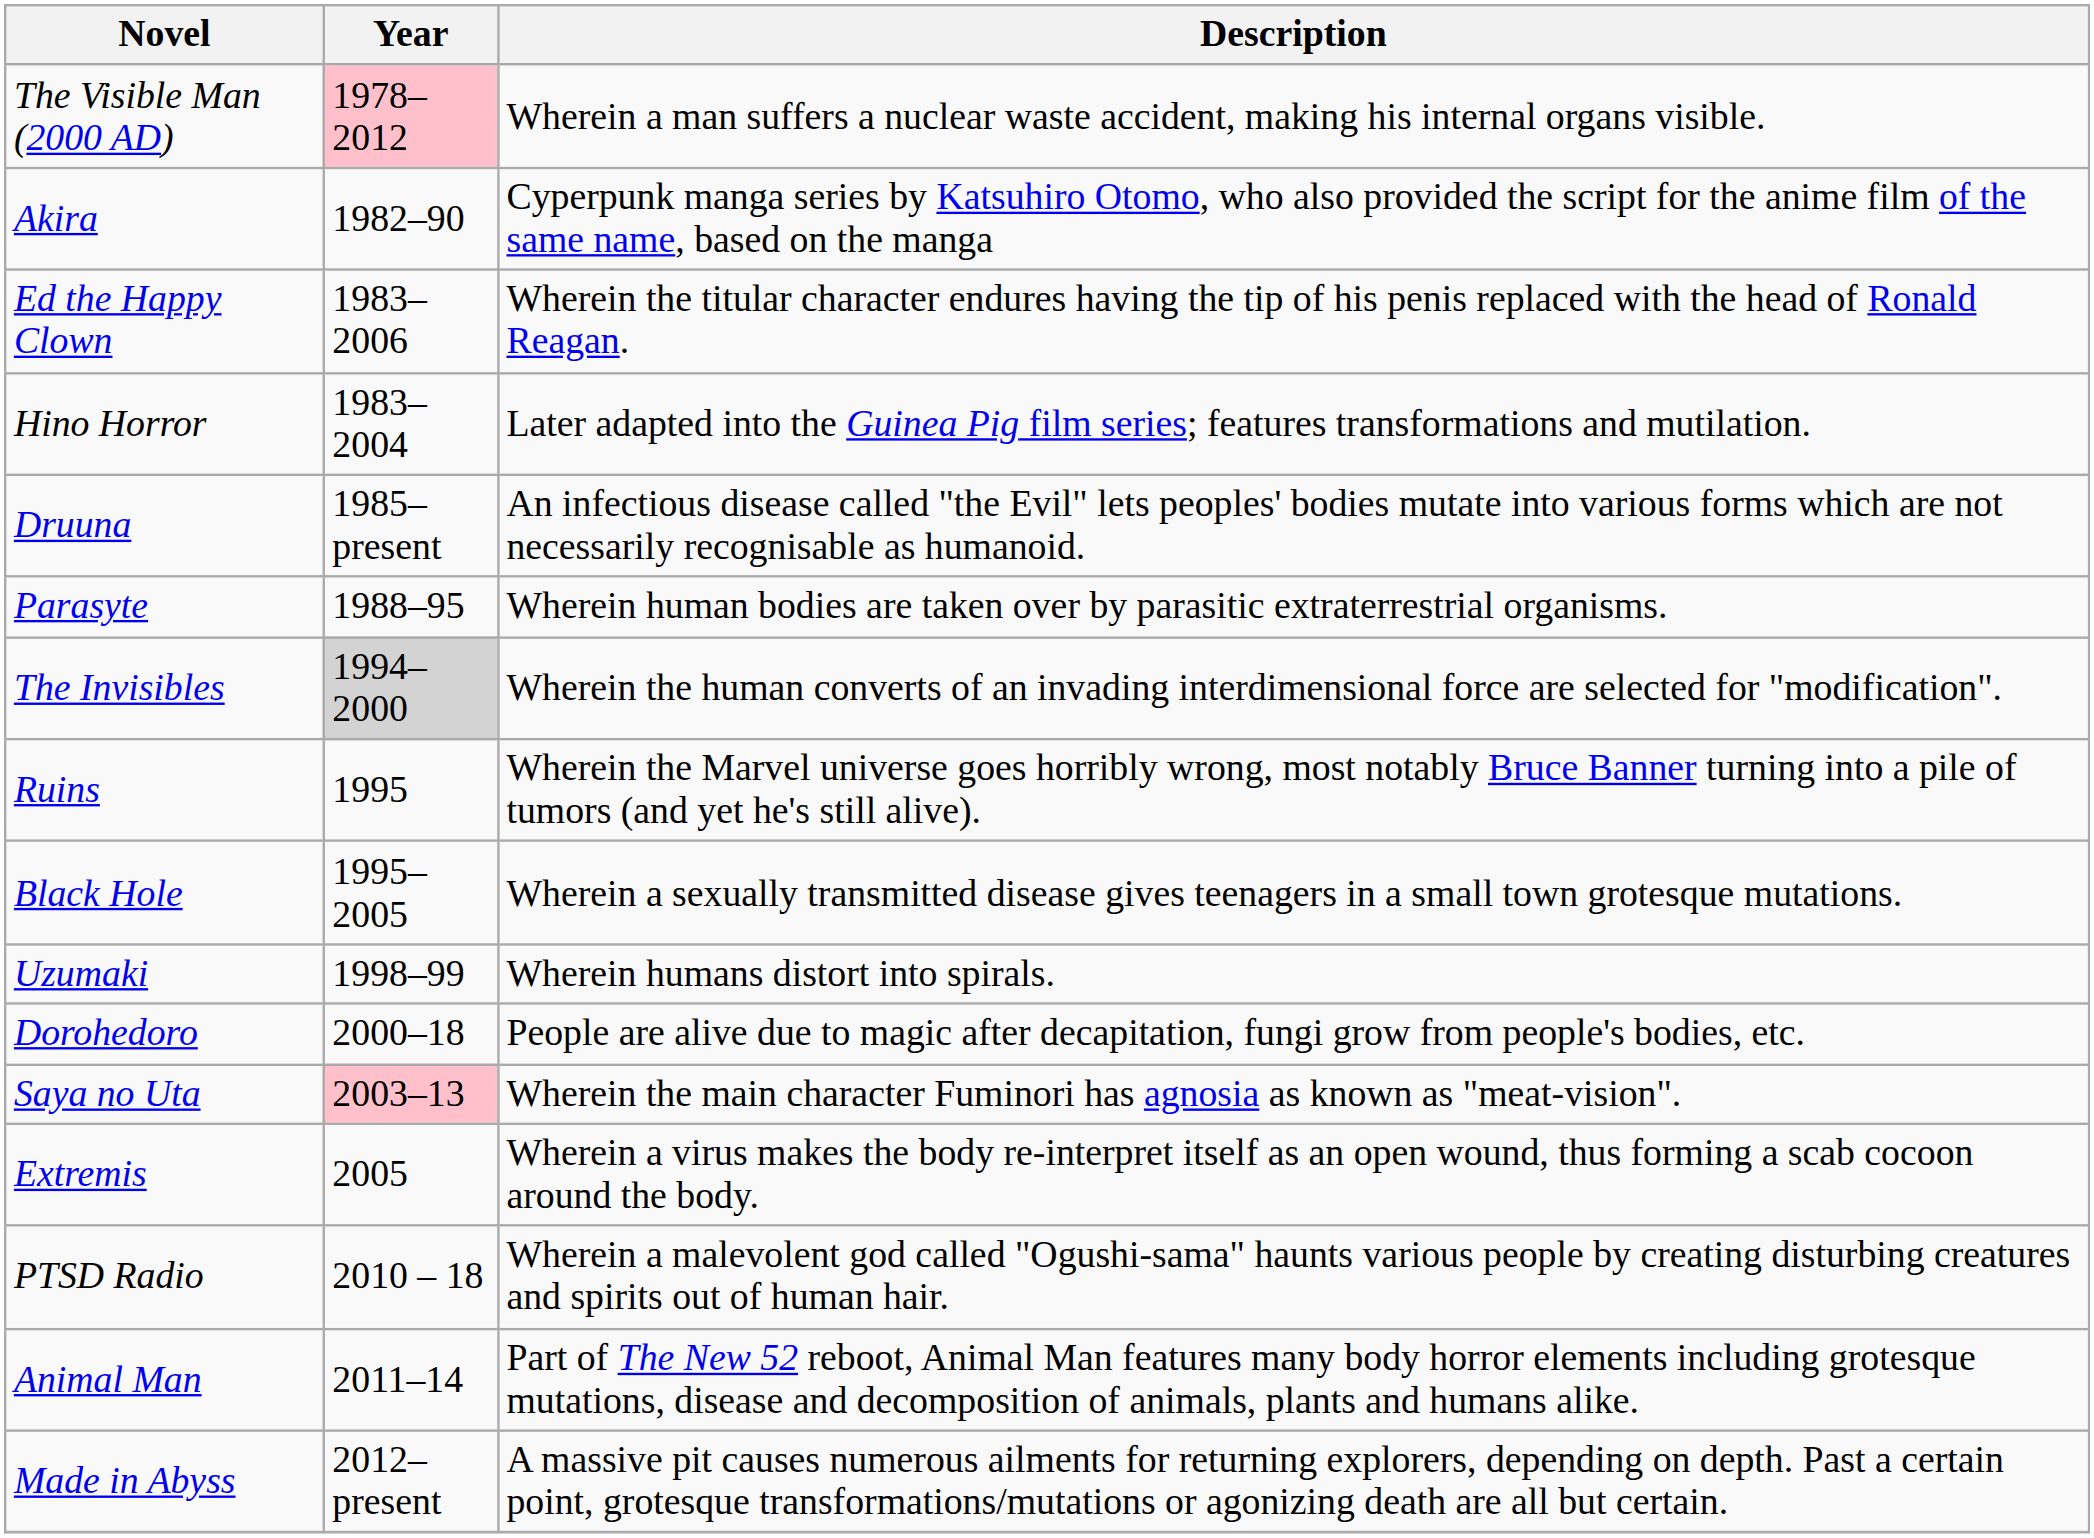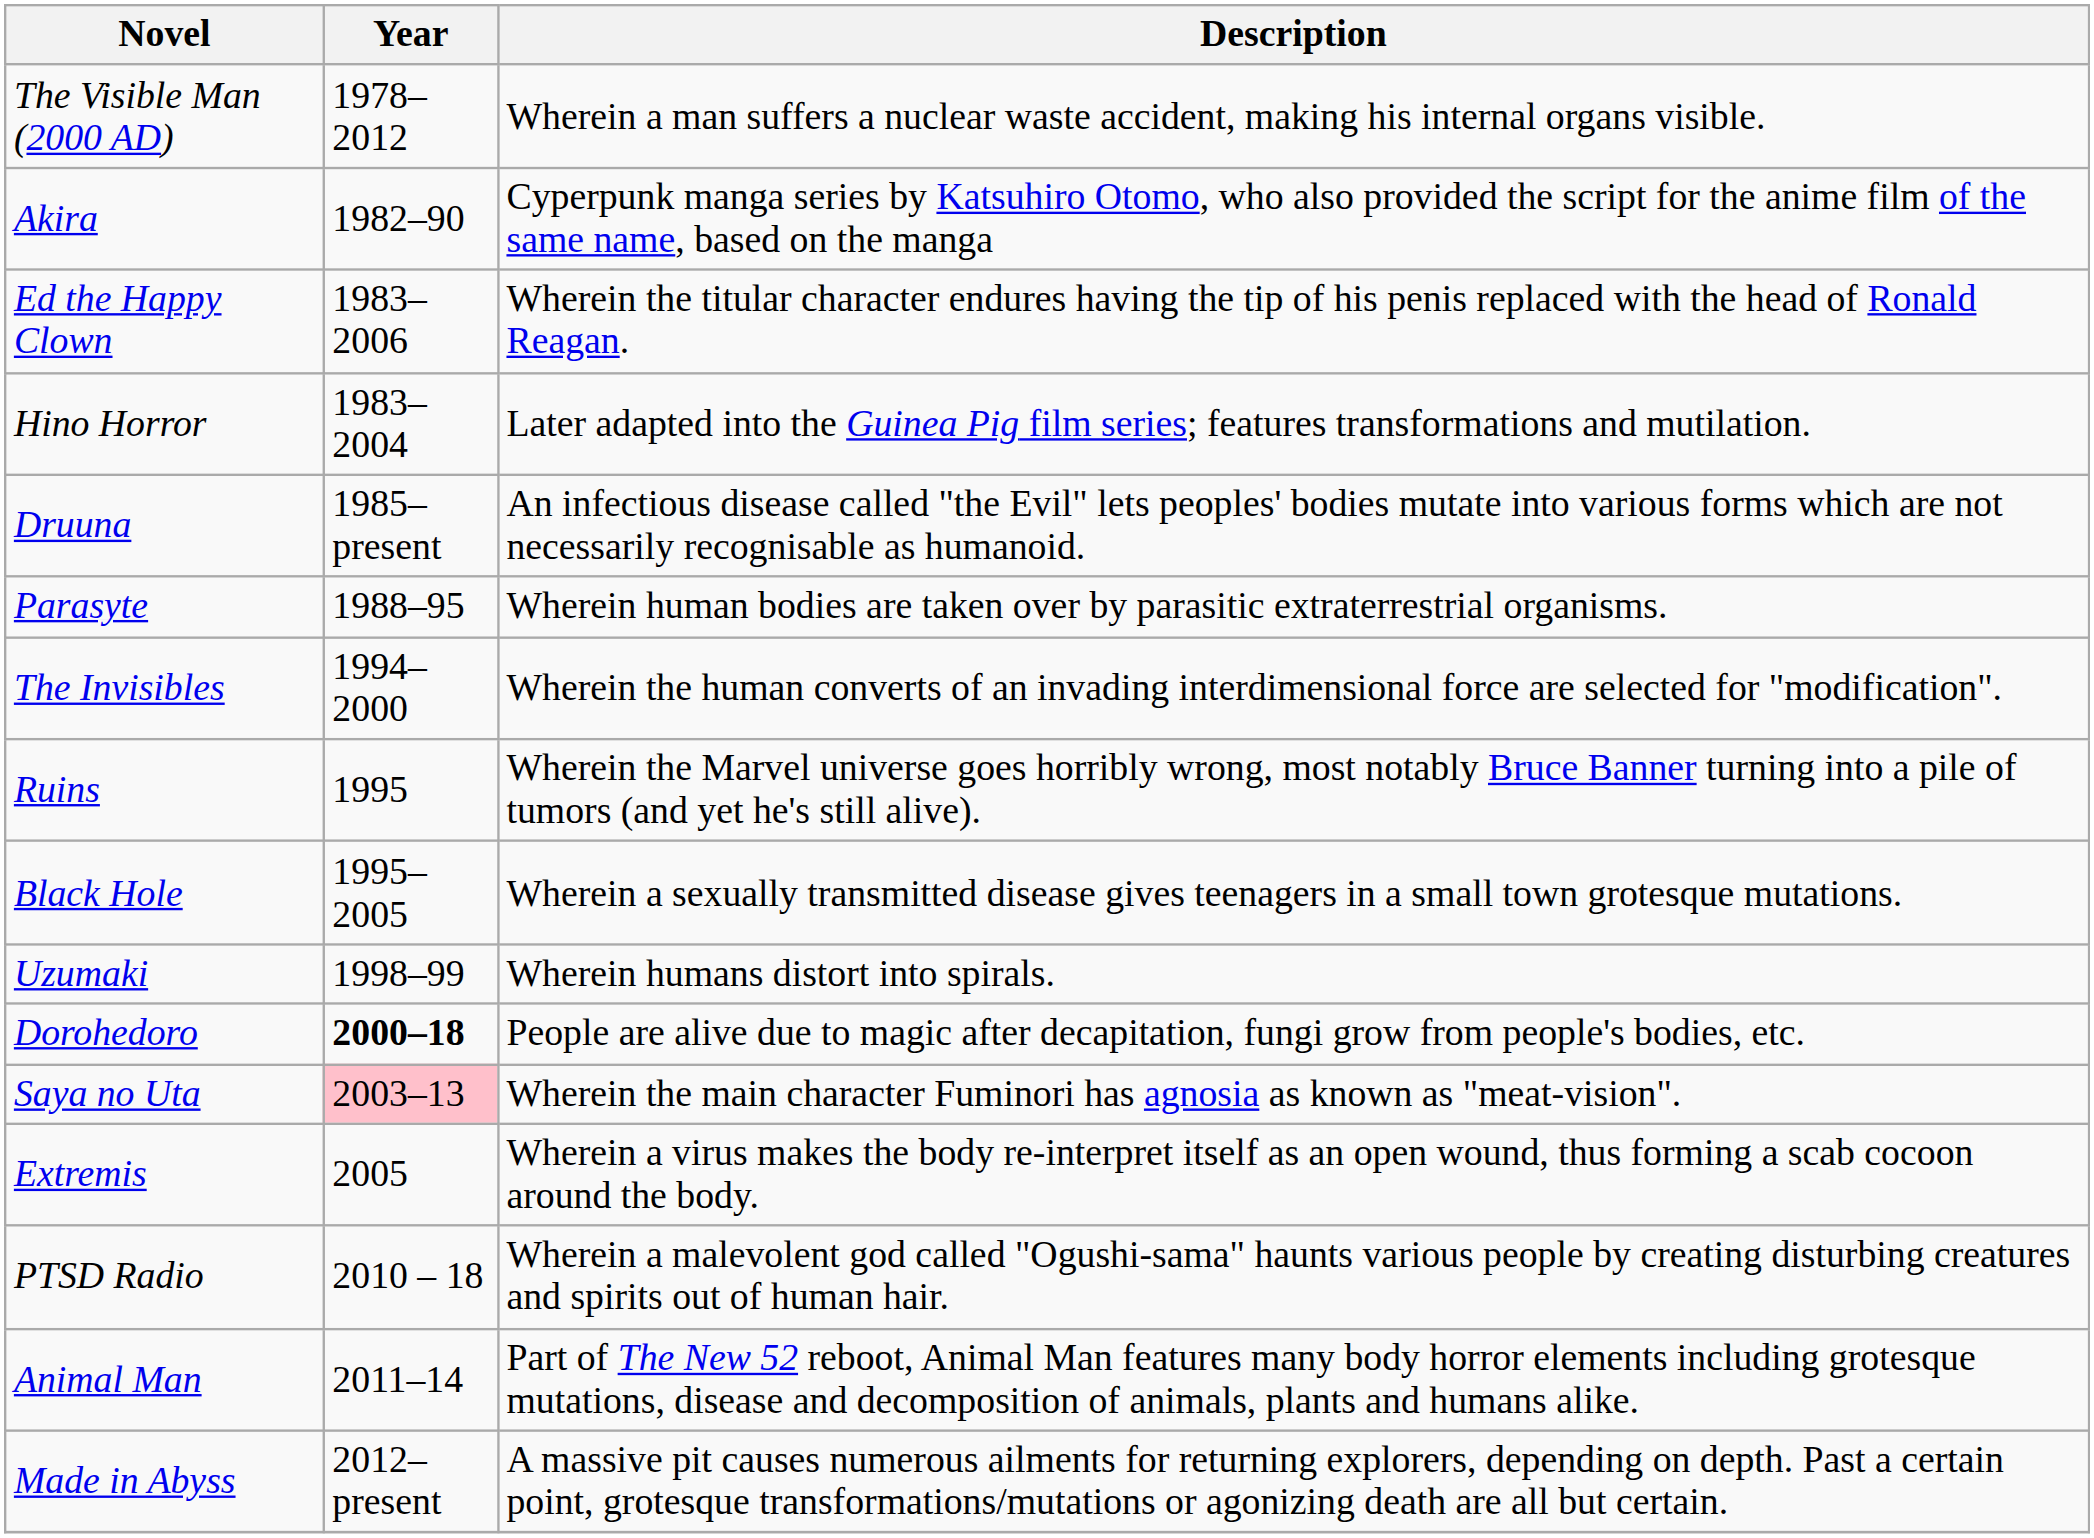(380, 115) pink background -> (380, 115) no background
(380, 687) lightgrey background -> (380, 687) no background
(398, 1033) normal -> (398, 1033) bold
